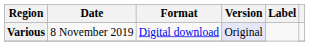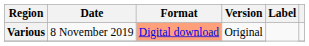(179, 31) no background -> (179, 31) lightsalmon background
(244, 31) lavender background -> (244, 31) no background
